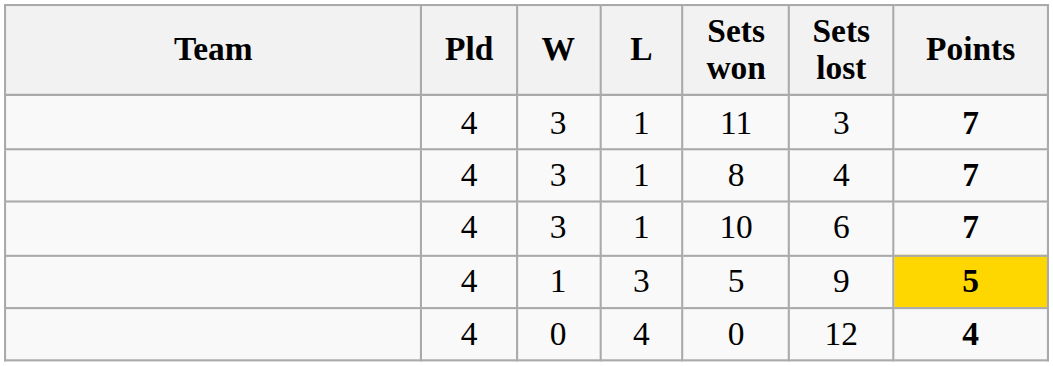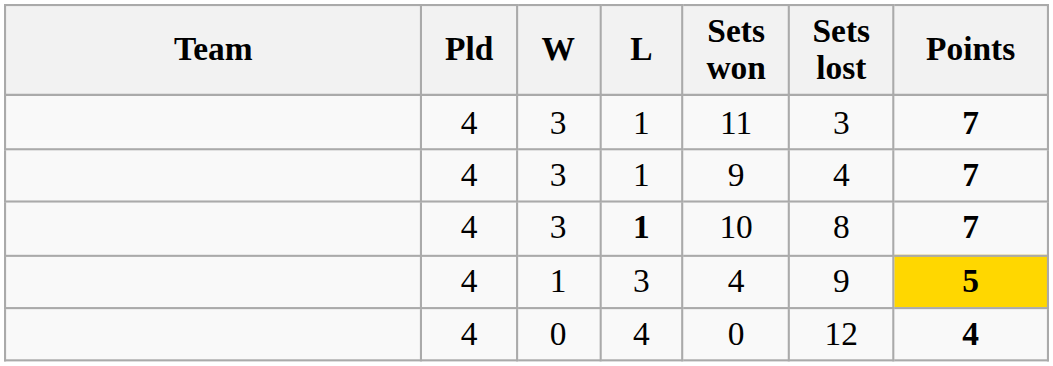(736, 174) 8 -> (736, 174) 9
(641, 227) normal -> (641, 227) bold
(841, 227) 6 -> (841, 227) 8
(736, 280) 5 -> (736, 280) 4
